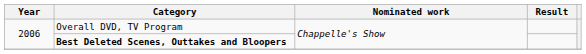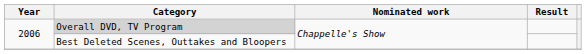(119, 27) no background -> (119, 27) lightgrey background
(171, 41) bold -> (171, 41) normal
